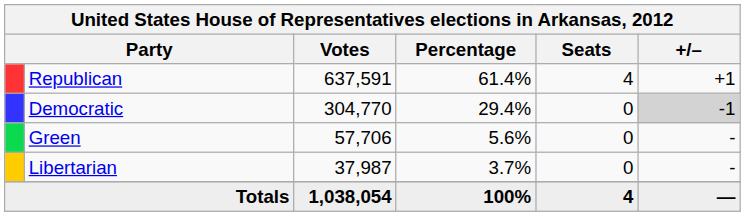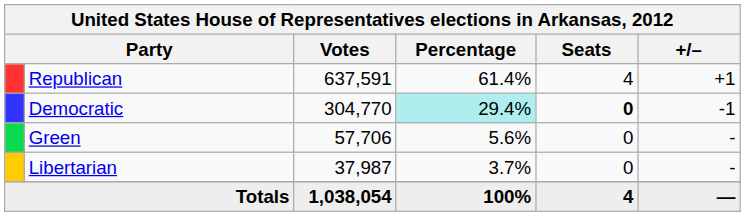(505, 108) no background -> (505, 108) paleturquoise background
(628, 108) normal -> (628, 108) bold
(727, 108) lightgrey background -> (727, 108) no background
